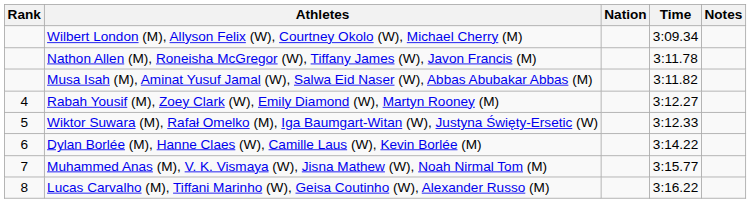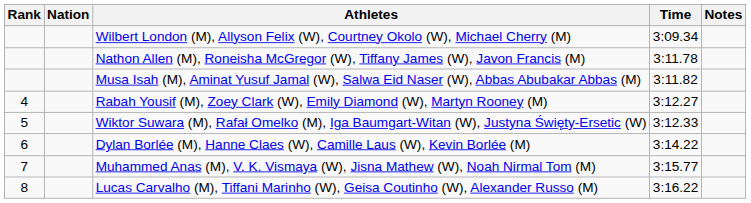columns swapped: (625, 15) <-> (323, 15)
